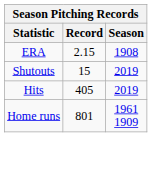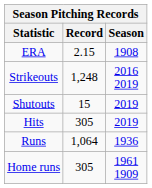+ row: (34, 77)
(84, 90) 405 -> (84, 122) 305
+ row: (34, 141)
(84, 115) 801 -> (84, 167) 305
